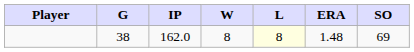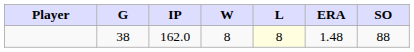(383, 36) 69 -> (383, 36) 88
